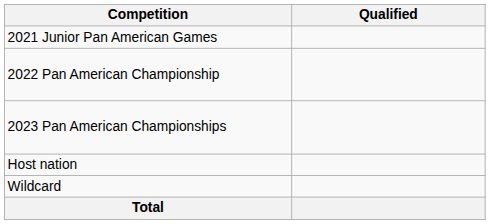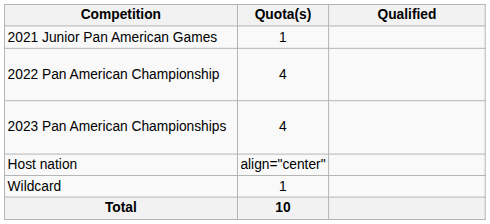+ column: (283, 15)
